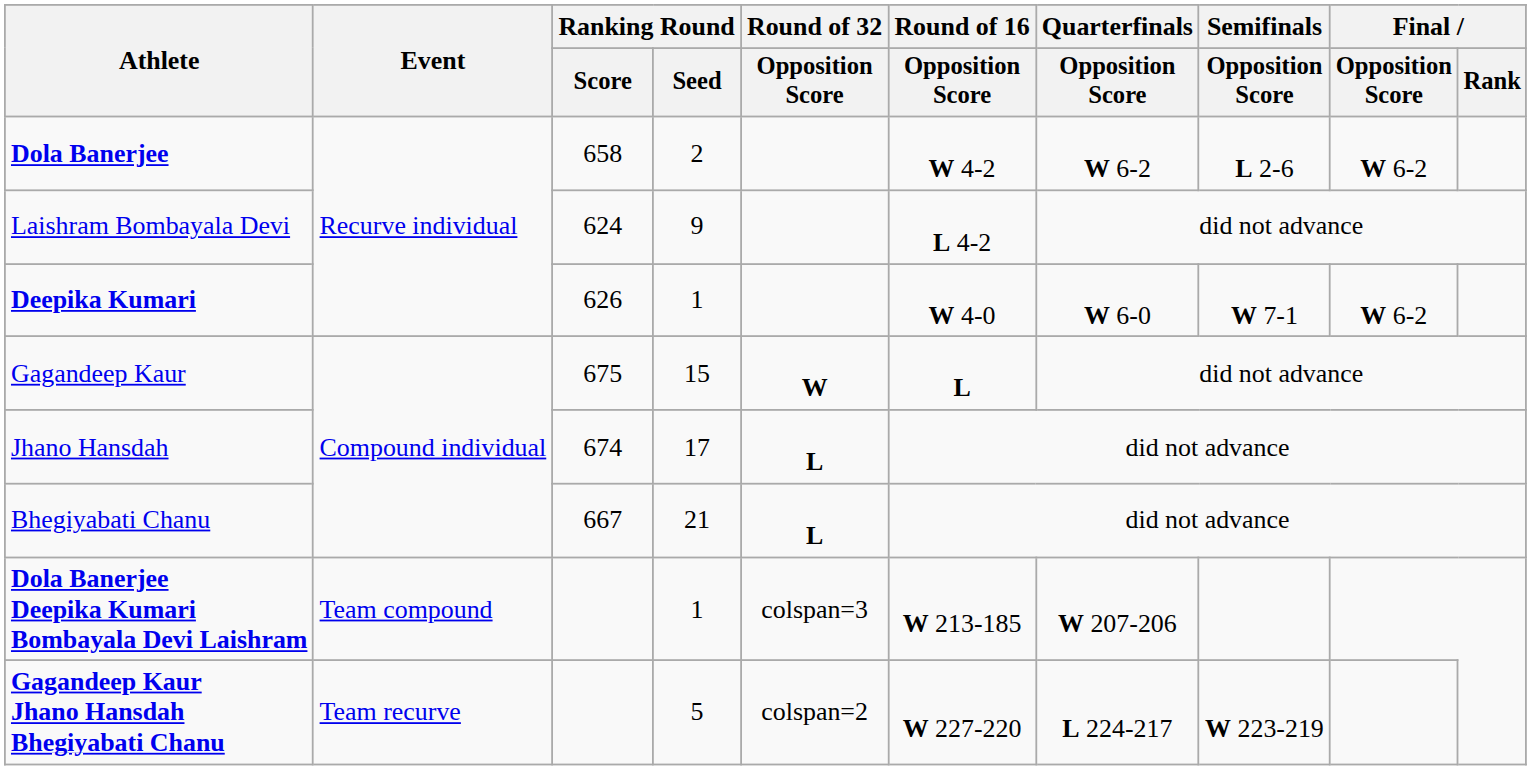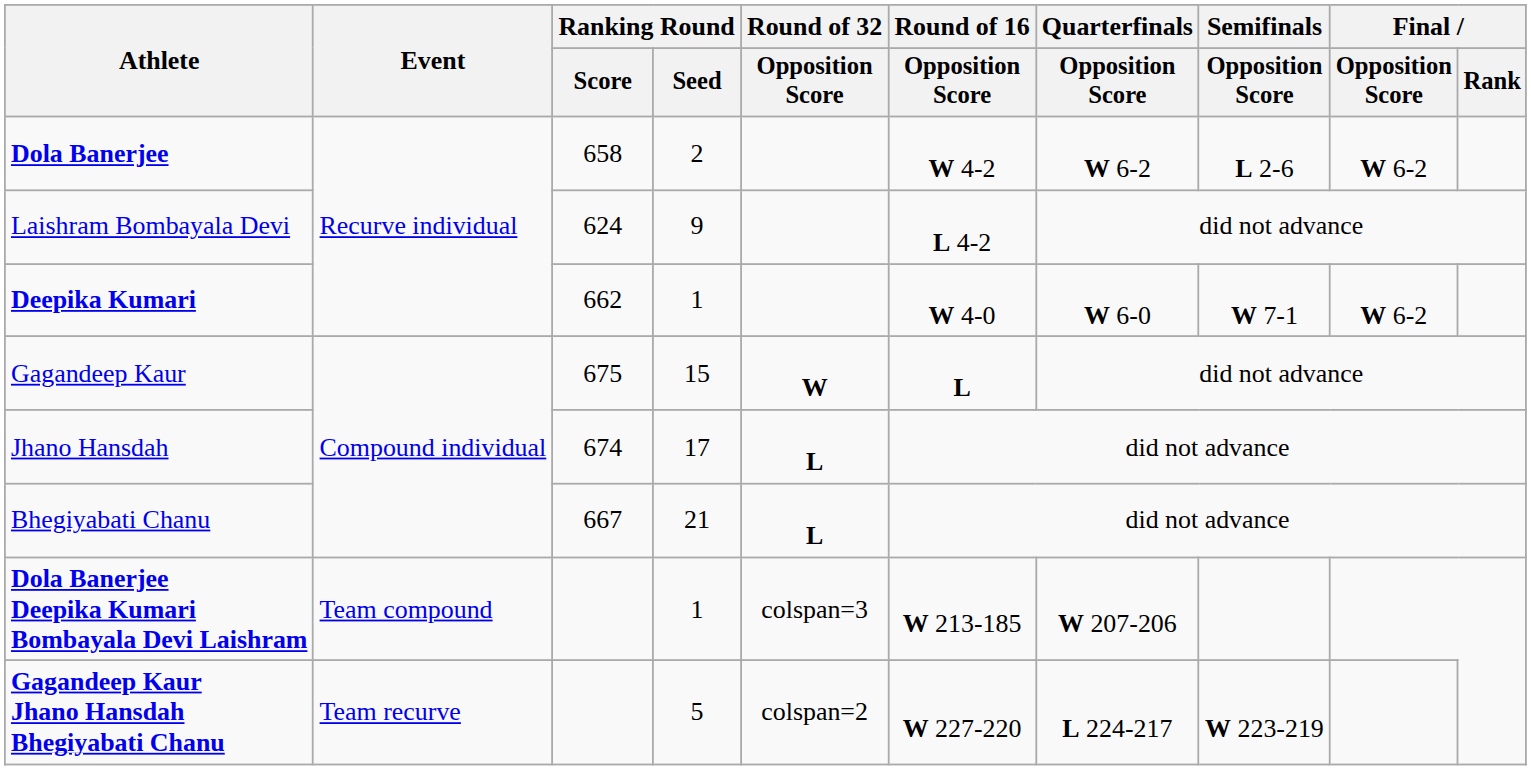(603, 300) 626 -> (603, 300) 662
